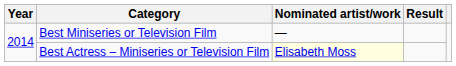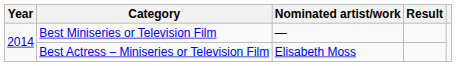(315, 52) lightyellow background -> (315, 52) no background
